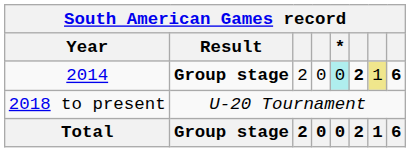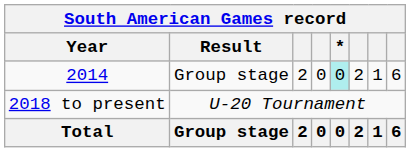(231, 76) bold -> (231, 76) normal
(359, 76) bold -> (359, 76) normal
(378, 76) khaki background -> (378, 76) no background
(396, 76) bold -> (396, 76) normal
